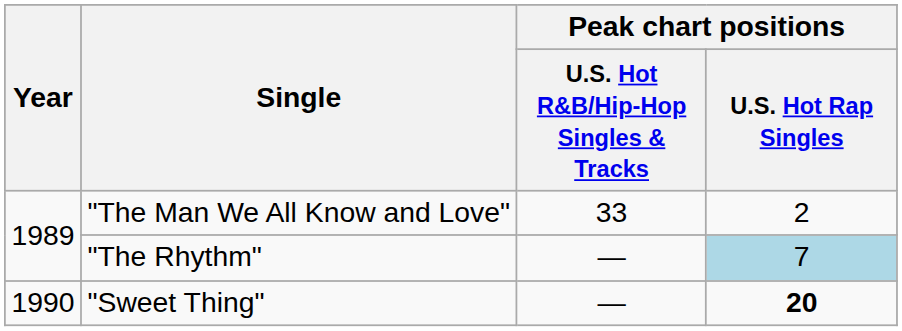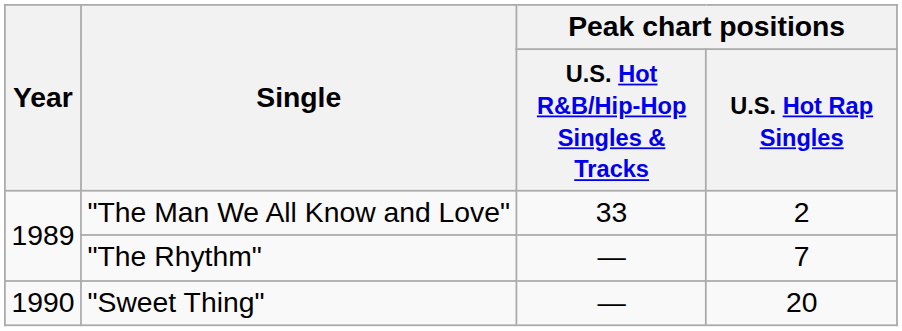(802, 257) lightblue background -> (802, 257) no background
(802, 302) bold -> (802, 302) normal
